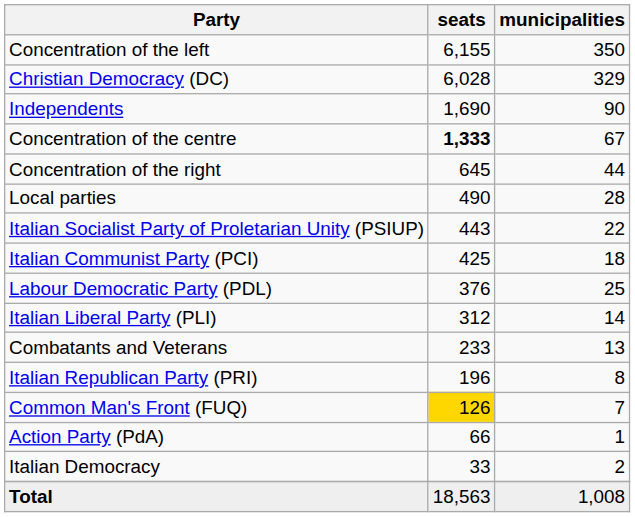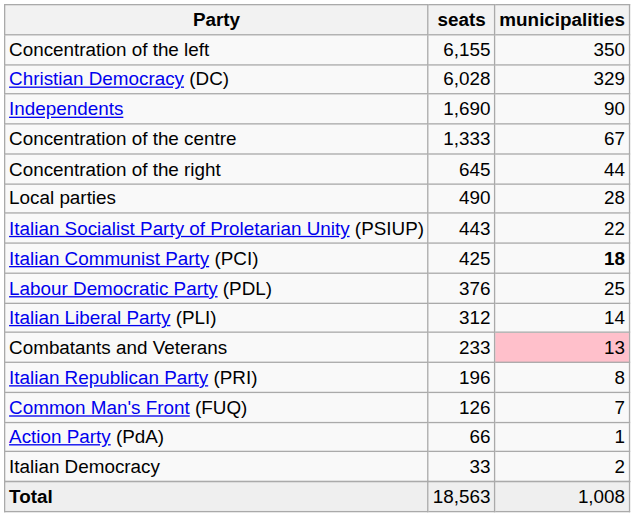(467, 139) bold -> (467, 139) normal
(615, 258) normal -> (615, 258) bold
(615, 348) no background -> (615, 348) pink background
(475, 407) gold background -> (475, 407) no background
